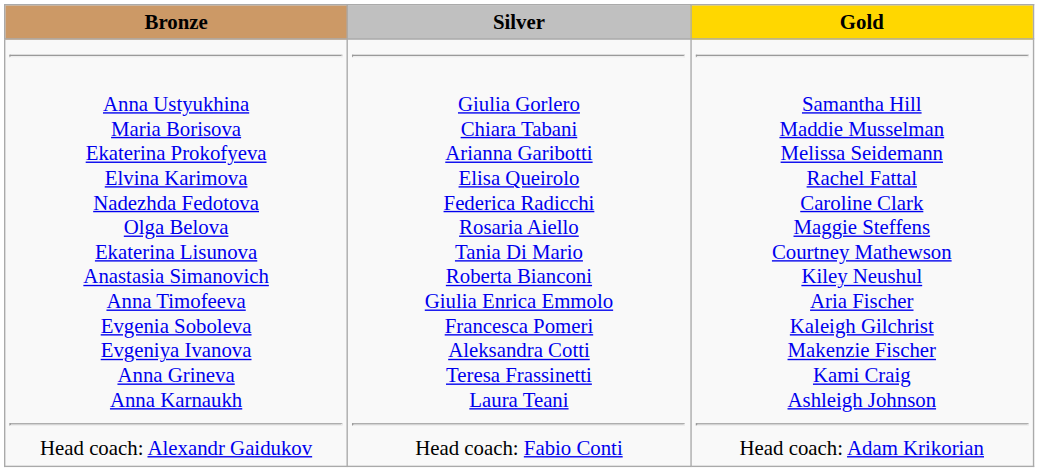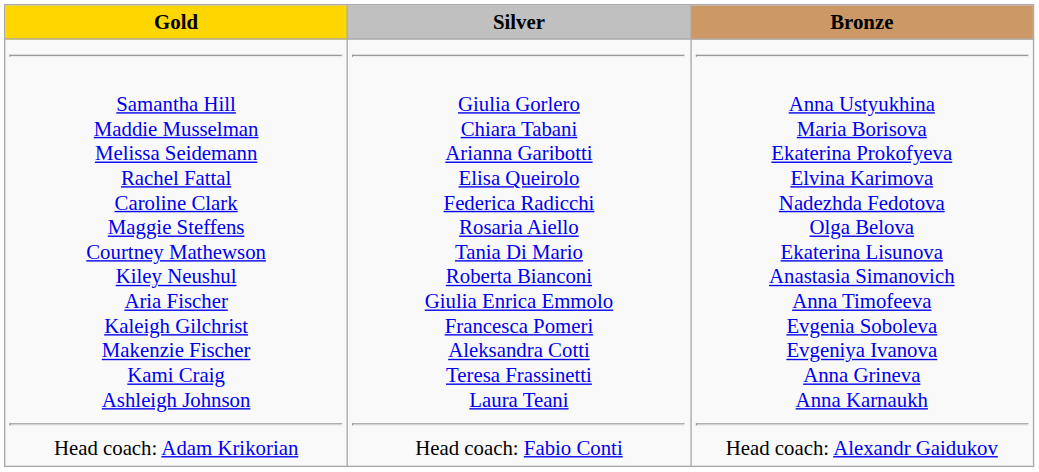columns swapped: (862, 21) <-> (176, 21)
